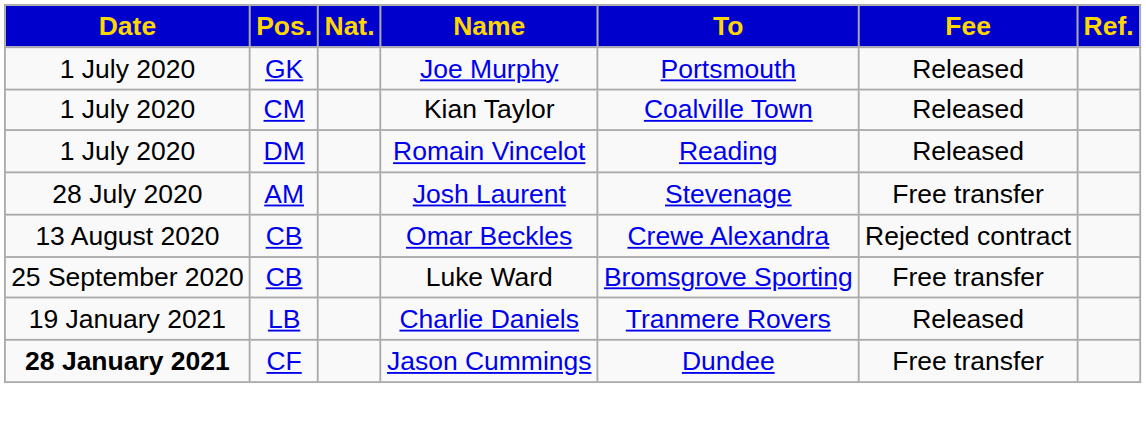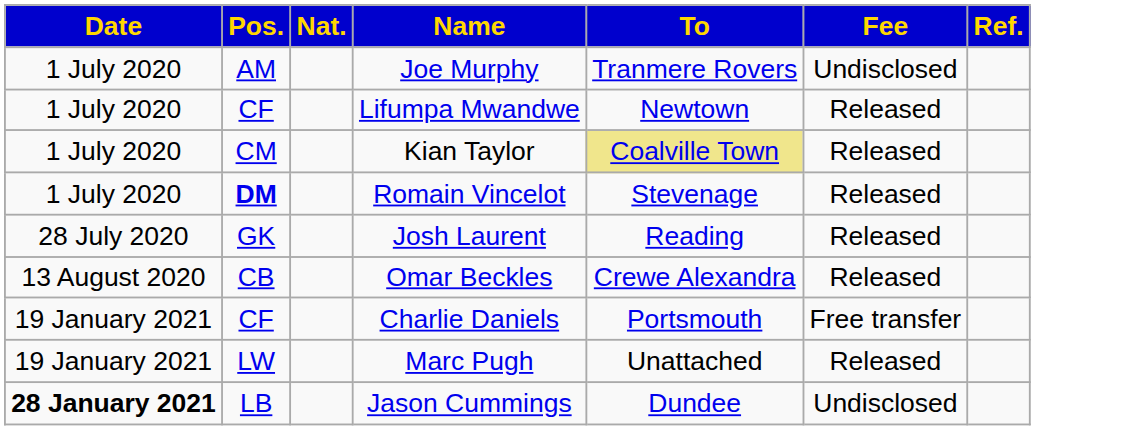(284, 68) GK -> (256, 68) AM
(728, 68) Portsmouth -> (695, 68) Tranmere Rovers
(968, 68) Released -> (885, 68) Undisclosed
+ row: (469, 110)
(728, 110) no background -> (695, 152) khaki background
(284, 152) normal -> (256, 194) bold
(728, 152) Reading -> (695, 194) Stevenage
(284, 194) AM -> (256, 236) GK
(728, 194) Stevenage -> (695, 236) Reading
(968, 194) Free transfer -> (885, 236) Released
(968, 236) Rejected contract -> (885, 277) Released
- row: (489, 277)
(284, 319) LB -> (256, 319) CF
(728, 319) Tranmere Rovers -> (695, 319) Portsmouth
(968, 319) Released -> (885, 319) Free transfer
+ row: (469, 361)
(284, 361) CF -> (256, 403) LB
(968, 361) Free transfer -> (885, 403) Undisclosed
